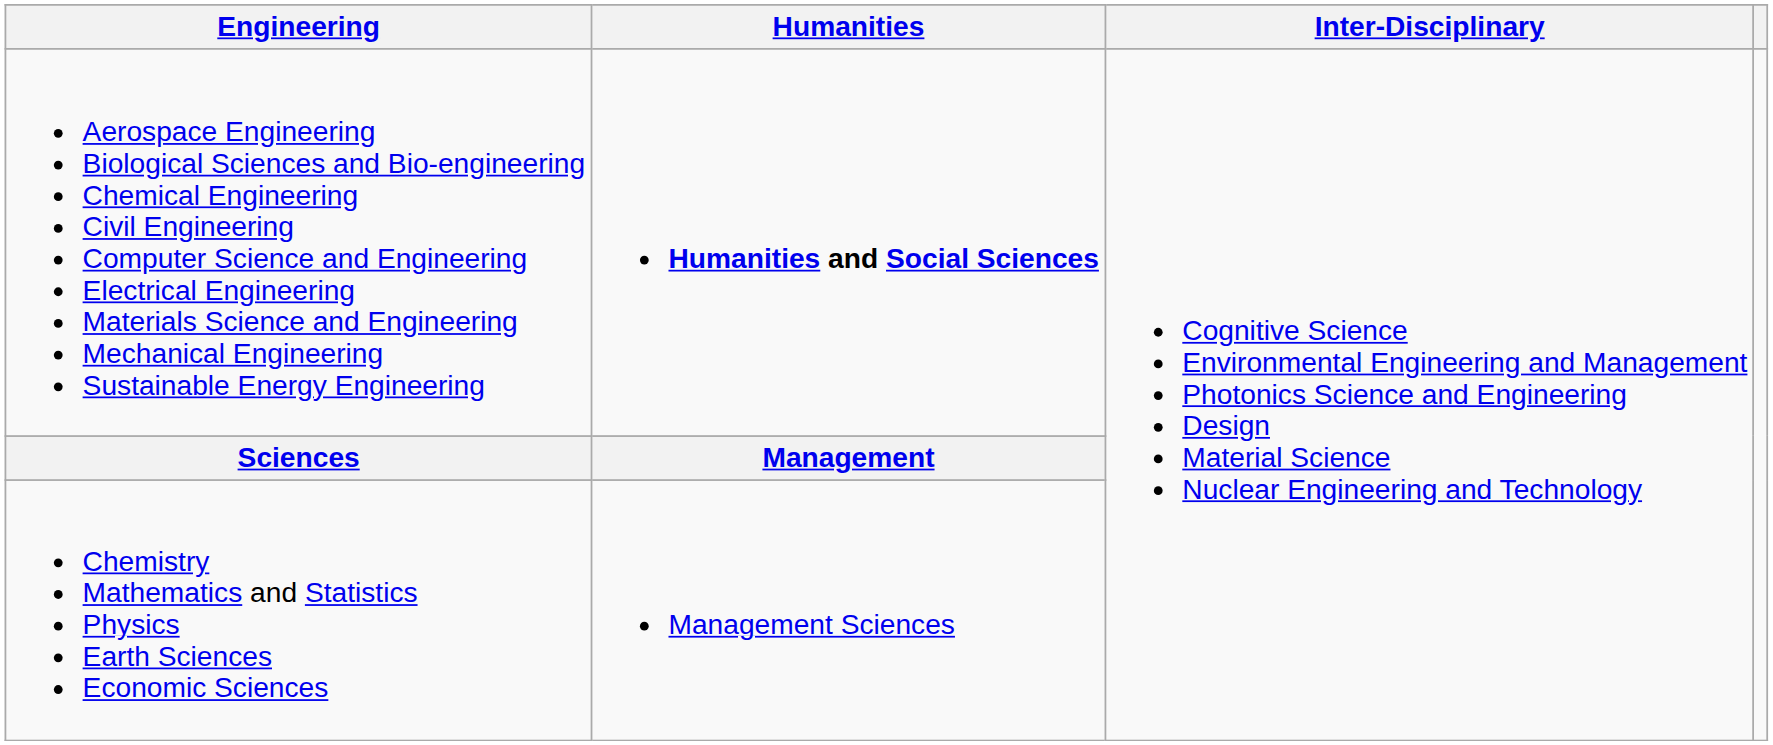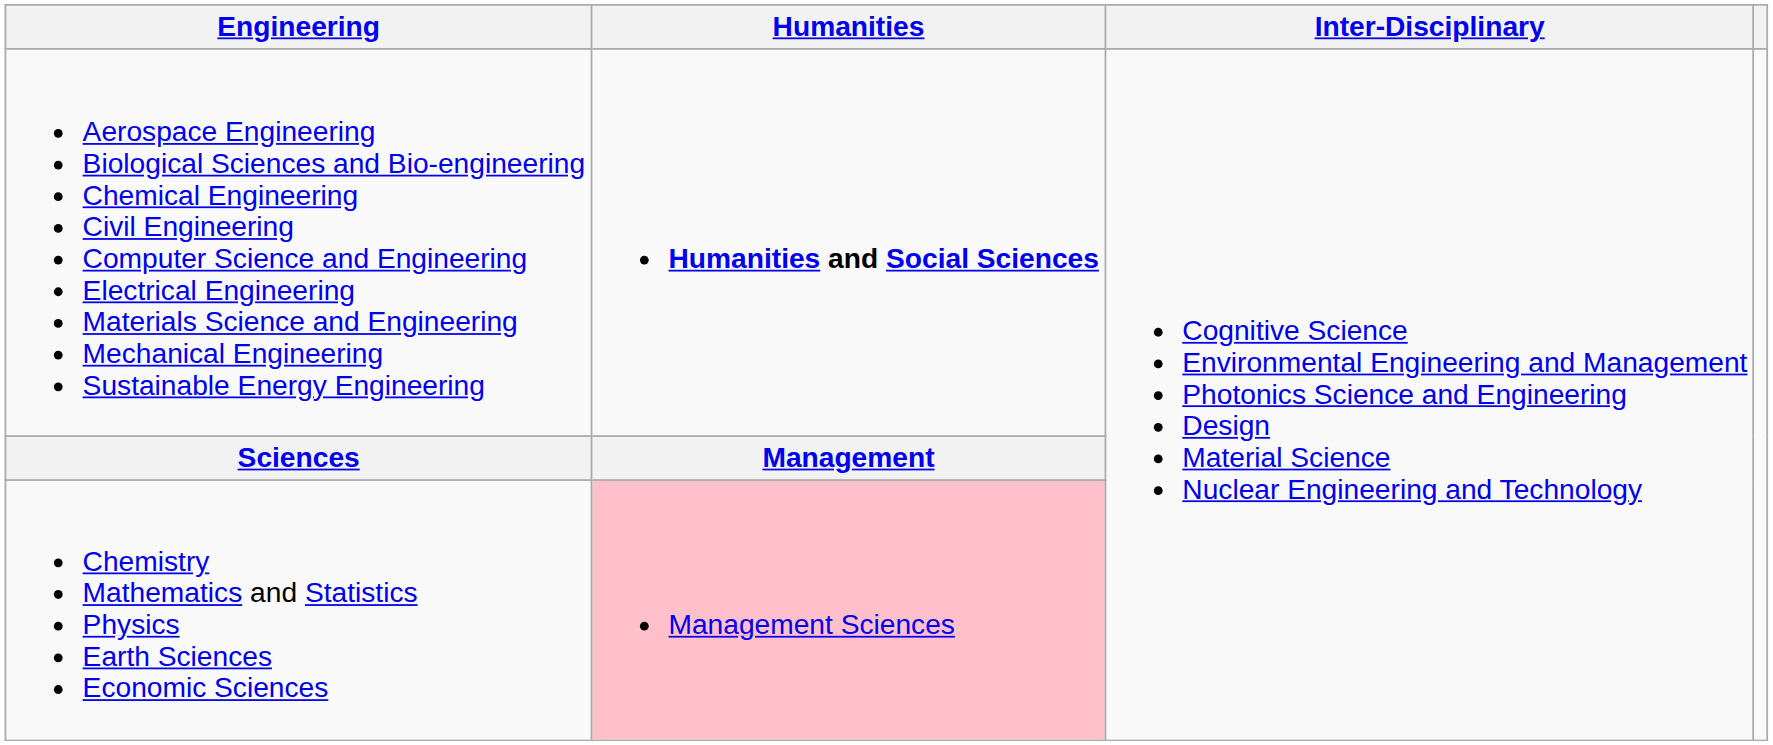(849, 626) no background -> (849, 626) pink background
